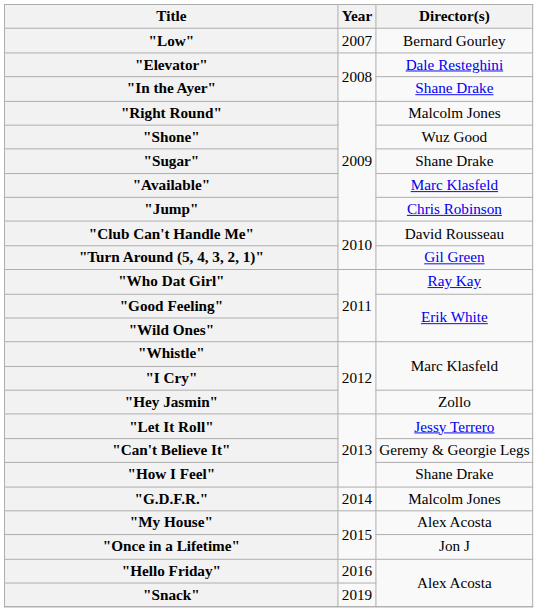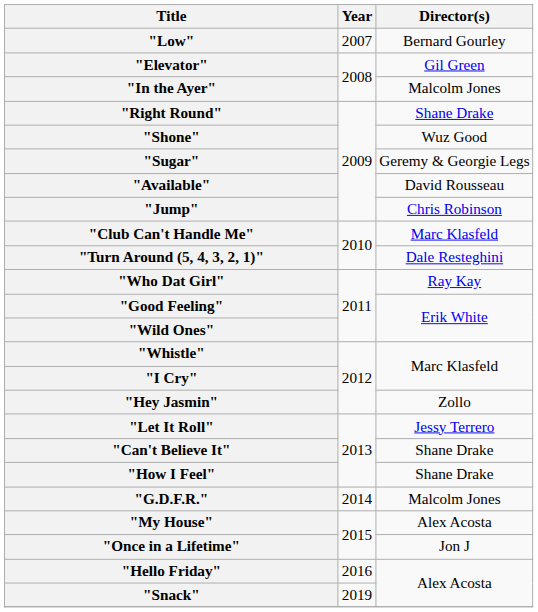(454, 64) Dale Resteghini -> (454, 64) Gil Green
(454, 88) Shane Drake -> (454, 88) Malcolm Jones
(454, 112) Malcolm Jones -> (454, 112) Shane Drake
(454, 161) Shane Drake -> (454, 161) Geremy & Georgie Legs
(454, 185) Marc Klasfeld -> (454, 185) David Rousseau
(454, 233) David Rousseau -> (454, 233) Marc Klasfeld
(454, 257) Gil Green -> (454, 257) Dale Resteghini
(454, 450) Geremy & Georgie Legs -> (454, 450) Shane Drake
